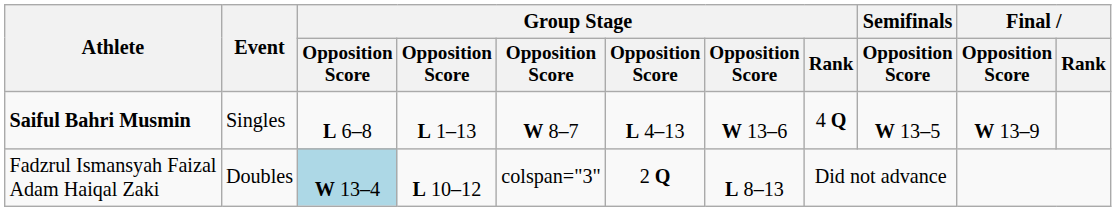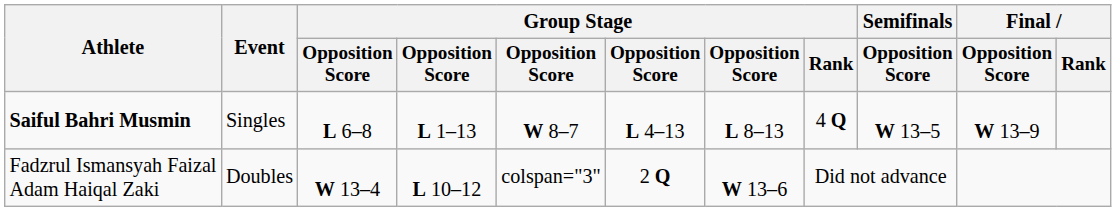(754, 132) W 13–6 -> (754, 132) L 8–13
(347, 189) lightblue background -> (347, 189) no background
(754, 189) L 8–13 -> (754, 189) W 13–6
